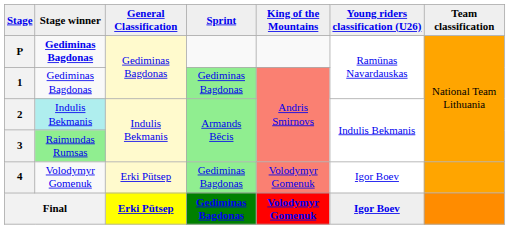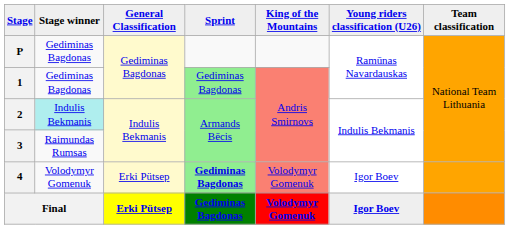(70, 51) bold -> (69, 51) normal
(70, 146) lightgreen background -> (69, 146) no background
(221, 177) normal -> (220, 177) bold
